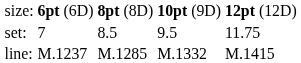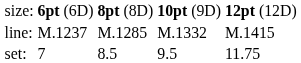rows swapped: (16, 32) <-> (19, 54)
